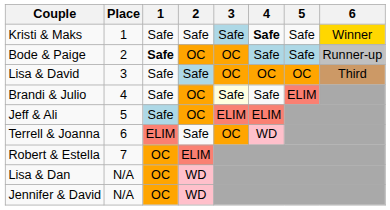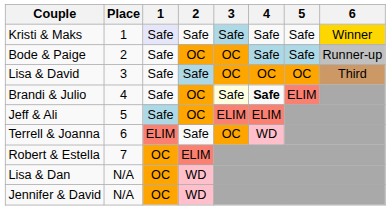(161, 34) no background -> (161, 34) lavender background
(267, 34) bold -> (267, 34) normal
(161, 54) bold -> (161, 54) normal
(267, 94) normal -> (267, 94) bold
